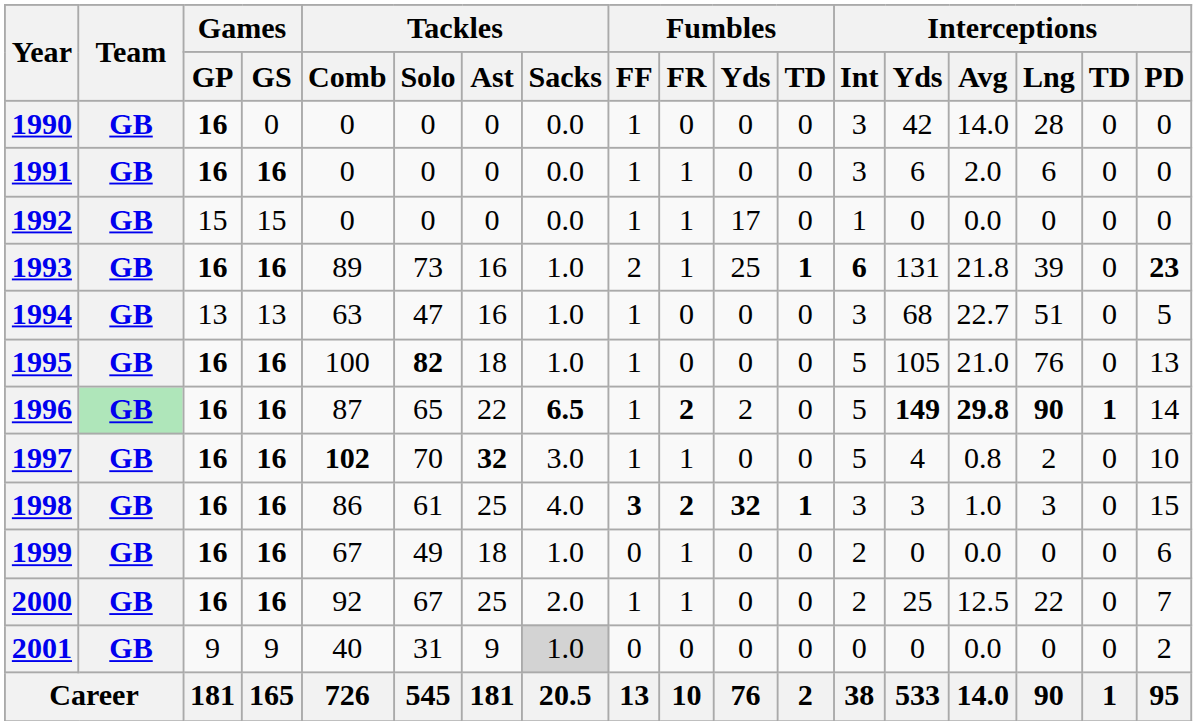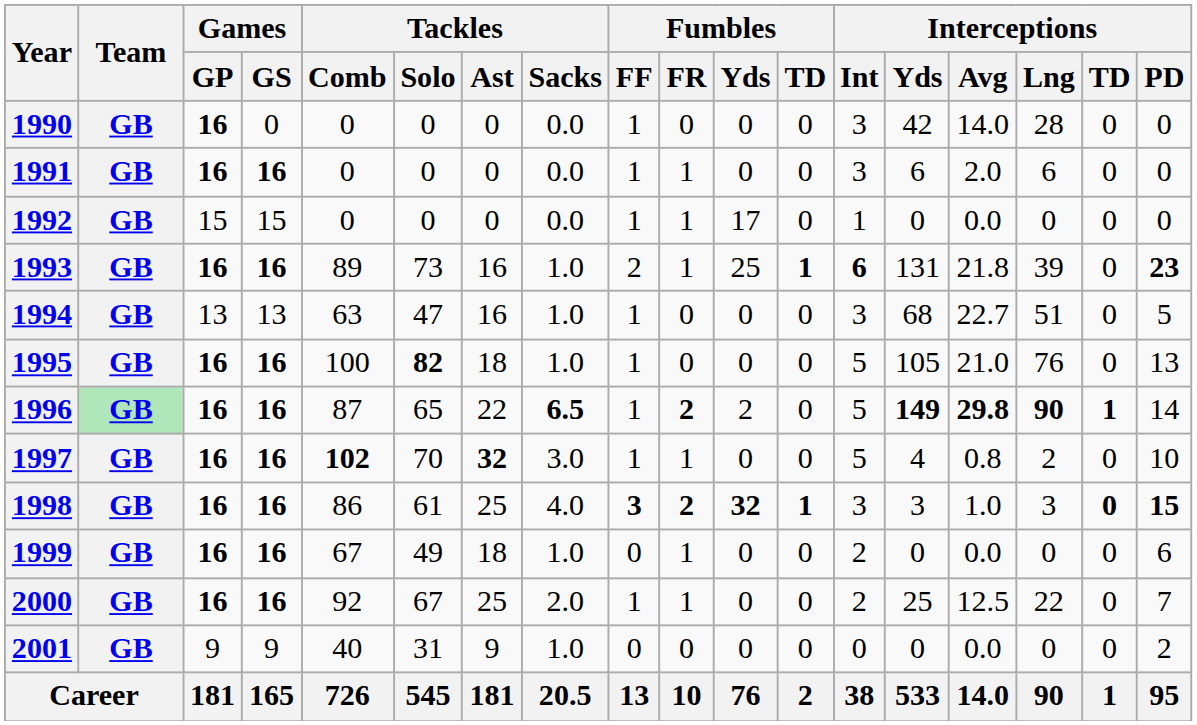(1110, 505) normal -> (1110, 505) bold
(1164, 505) normal -> (1164, 505) bold
(565, 648) lightgrey background -> (565, 648) no background
